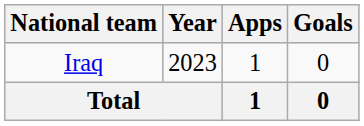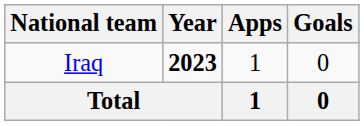(192, 62) normal -> (192, 62) bold
